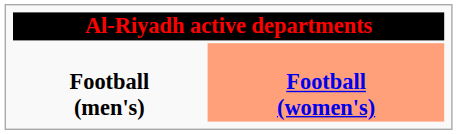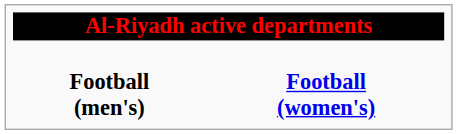(326, 95) lightsalmon background -> (326, 95) no background
